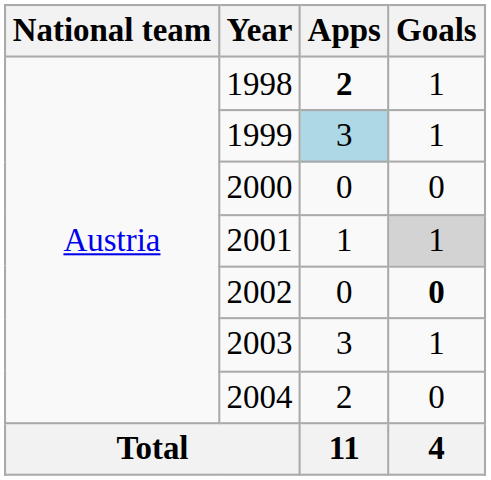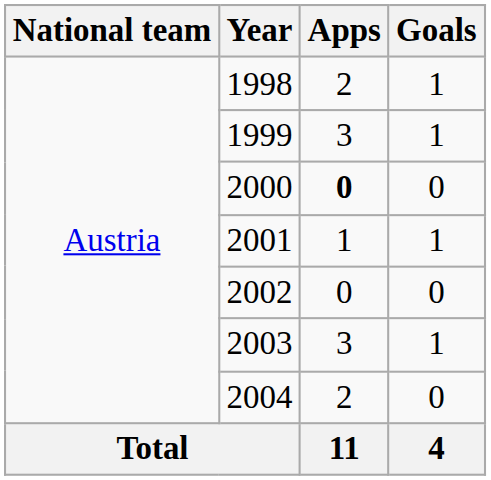(344, 82) bold -> (344, 82) normal
(344, 135) lightblue background -> (344, 135) no background
(344, 187) normal -> (344, 187) bold
(436, 239) lightgrey background -> (436, 239) no background
(436, 291) bold -> (436, 291) normal
